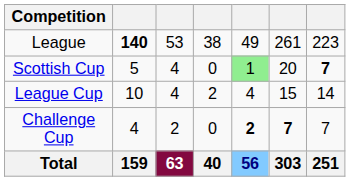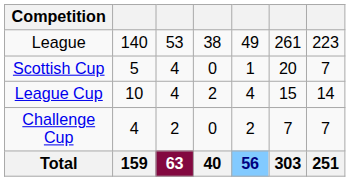(134, 42) bold -> (134, 42) normal
(250, 68) lightgreen background -> (250, 68) no background
(326, 68) bold -> (326, 68) normal
(250, 128) bold -> (250, 128) normal
(288, 128) bold -> (288, 128) normal
